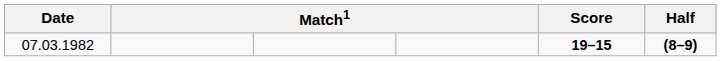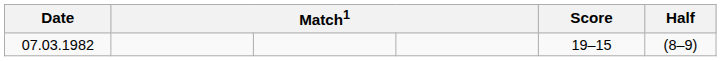(591, 44) bold -> (591, 44) normal
(680, 44) bold -> (680, 44) normal
